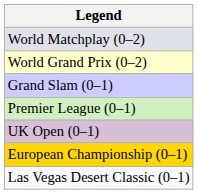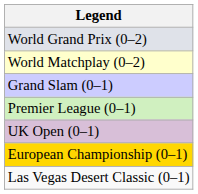(76, 39) World Matchplay (0–2) -> (77, 39) World Grand Prix (0–2)
(77, 62) World Grand Prix (0–2) -> (76, 62) World Matchplay (0–2)
